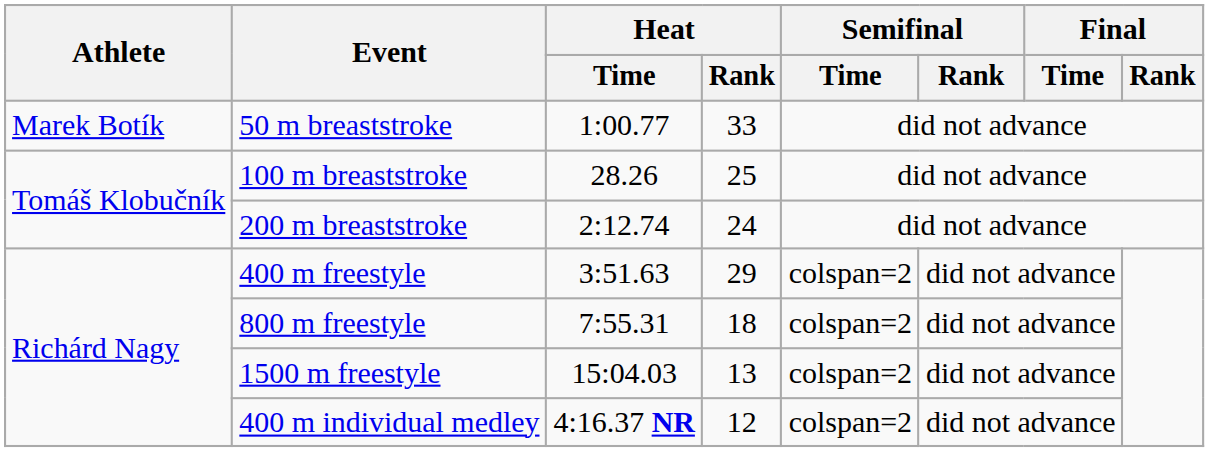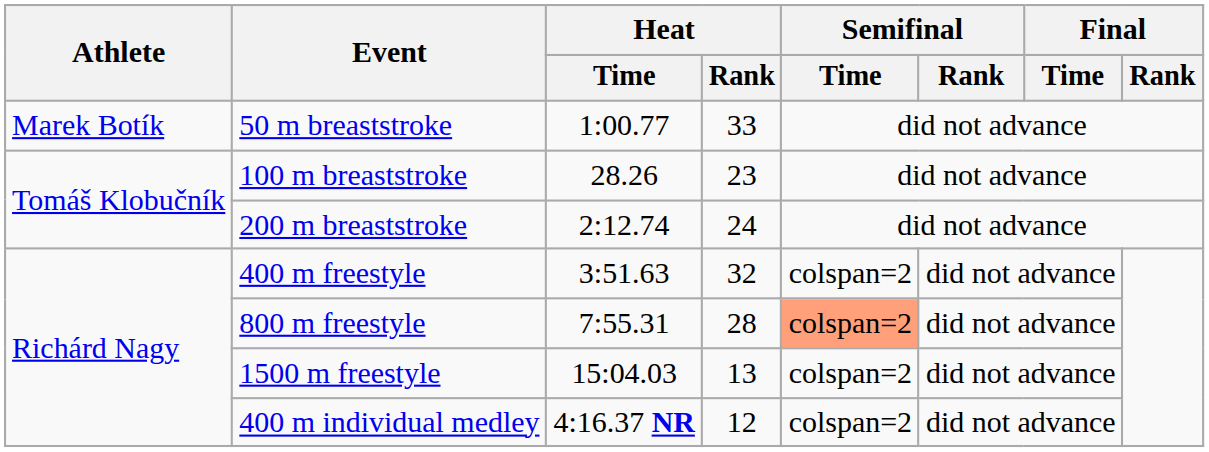(742, 175) 25 -> (742, 175) 23
(742, 273) 29 -> (742, 273) 32
(742, 323) 18 -> (742, 323) 28
(850, 323) no background -> (850, 323) lightsalmon background
